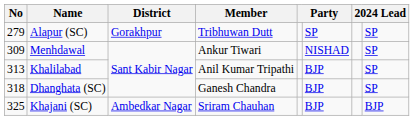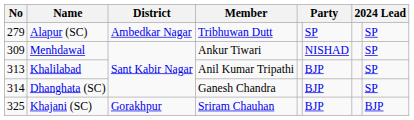(136, 32) Gorakhpur -> (151, 32) Ambedkar Nagar
(16, 87) 318 -> (16, 87) 314
(151, 106) Ambedkar Nagar -> (136, 106) Gorakhpur
